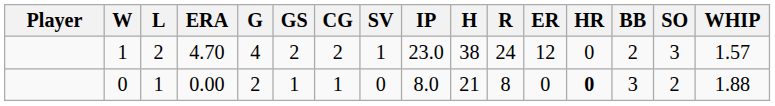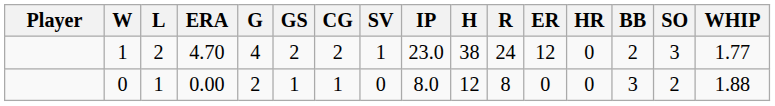(732, 52) 1.57 -> (732, 52) 1.77
(469, 84) 21 -> (469, 84) 12
(589, 84) bold -> (589, 84) normal
